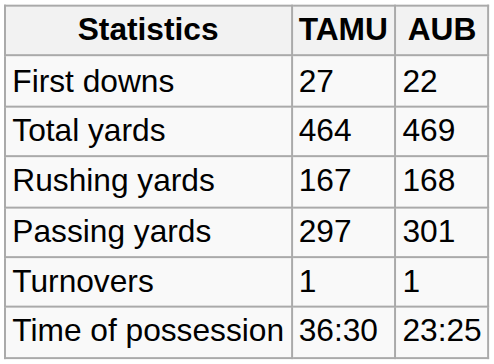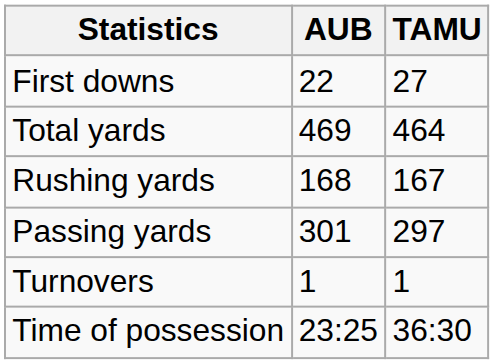columns swapped: (343, 30) <-> (442, 30)
